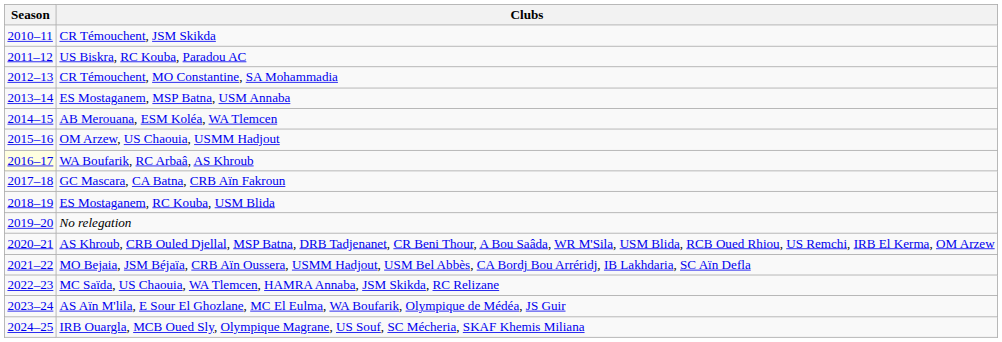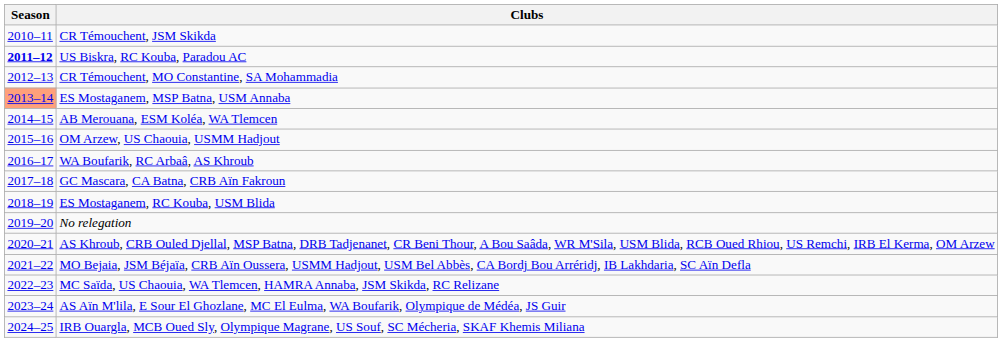(30, 56) normal -> (30, 56) bold
(30, 98) no background -> (30, 98) lightsalmon background
(30, 160) lightyellow background -> (30, 160) no background
